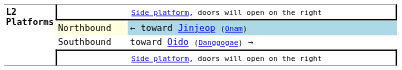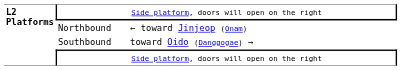(85, 28) lightyellow background -> (85, 28) no background
(189, 28) lightblue background -> (189, 28) no background
